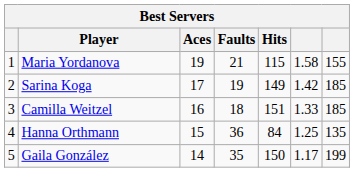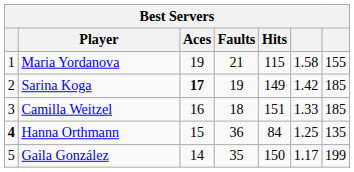(197, 86) normal -> (197, 86) bold
(11, 132) normal -> (11, 132) bold
